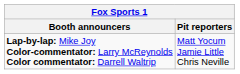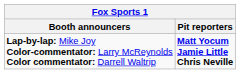(203, 52) normal -> (205, 52) bold
